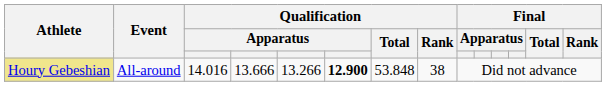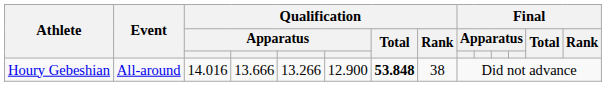(59, 70) khaki background -> (59, 70) no background
(348, 70) bold -> (348, 70) normal
(395, 70) normal -> (395, 70) bold
